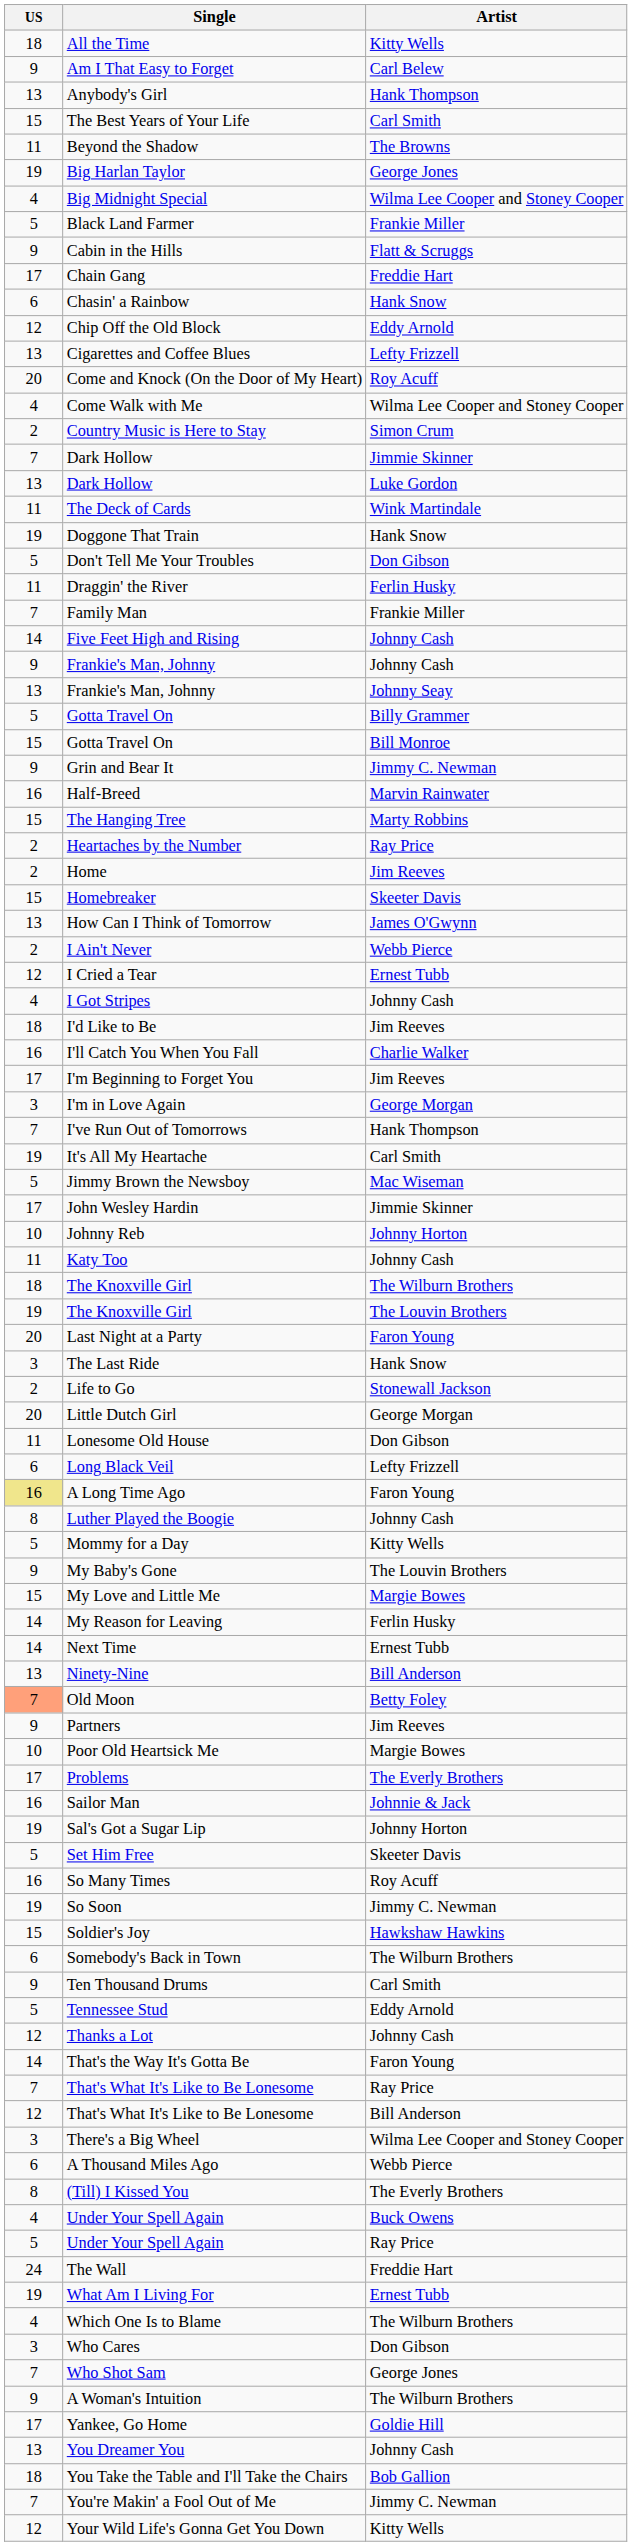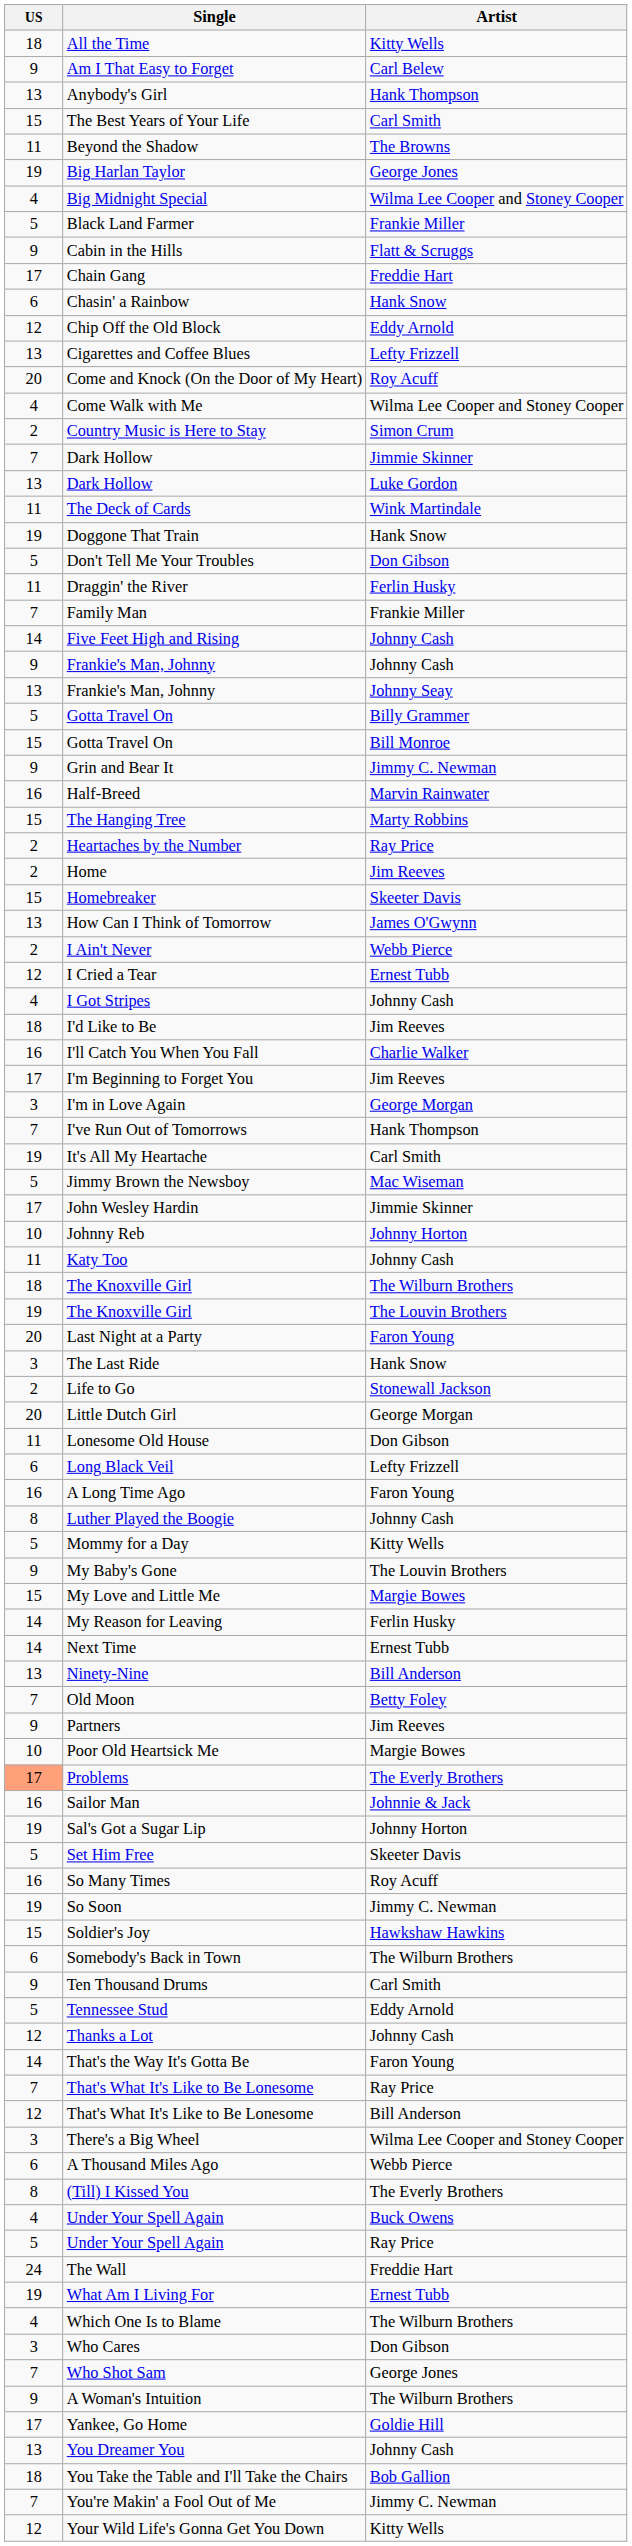(34, 1492) khaki background -> (34, 1492) no background
(34, 1699) lightsalmon background -> (34, 1699) no background
(34, 1777) no background -> (34, 1777) lightsalmon background
